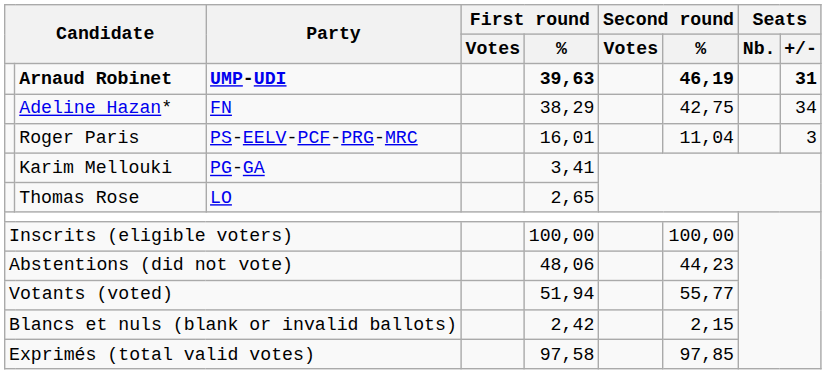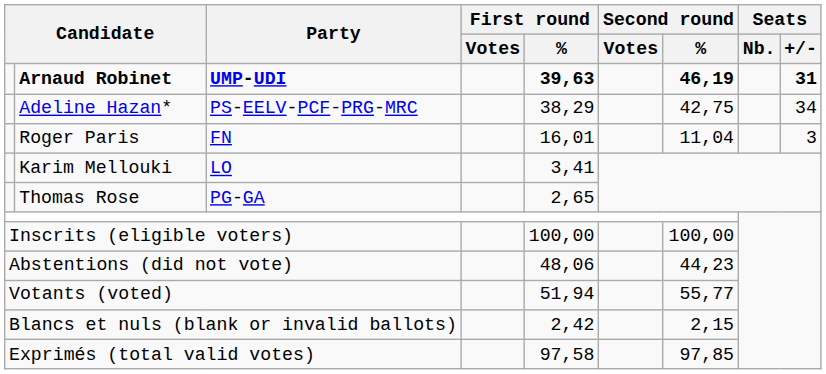(221, 109) FN -> (314, 109) PS-EELV-PCF-PRG-MRC
(314, 138) PS-EELV-PCF-PRG-MRC -> (221, 138) FN
(237, 168) PG-GA -> (221, 168) LO
(221, 198) LO -> (237, 198) PG-GA
